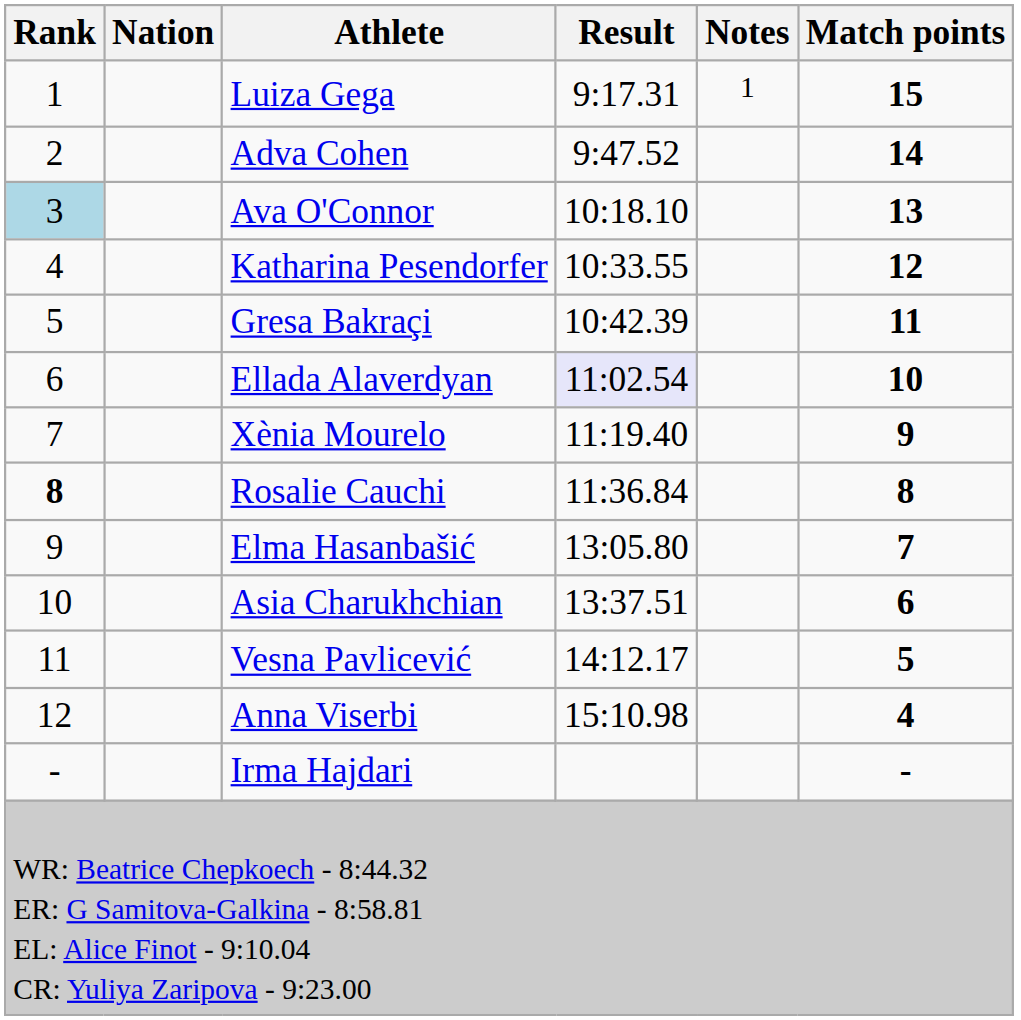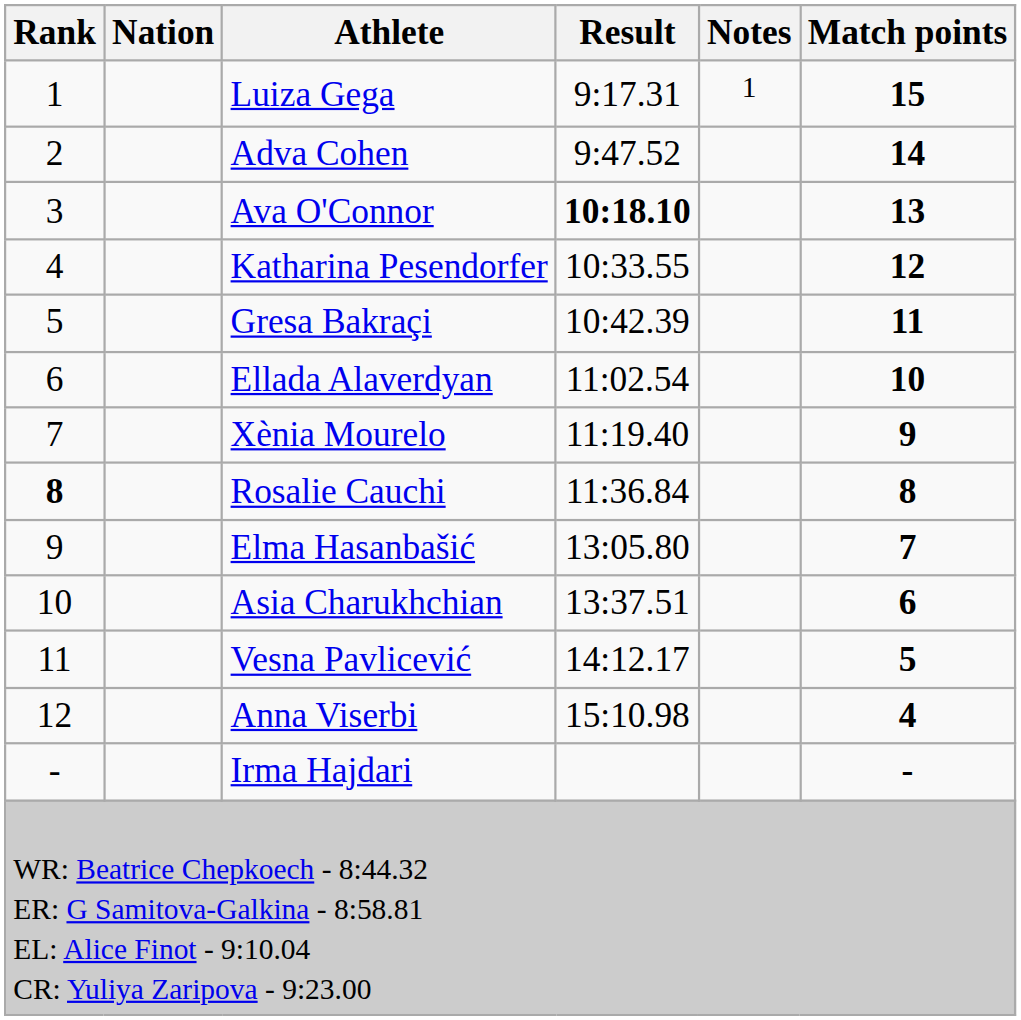(55, 210) lightblue background -> (55, 210) no background
(626, 210) normal -> (627, 210) bold
(626, 378) lavender background -> (627, 378) no background
